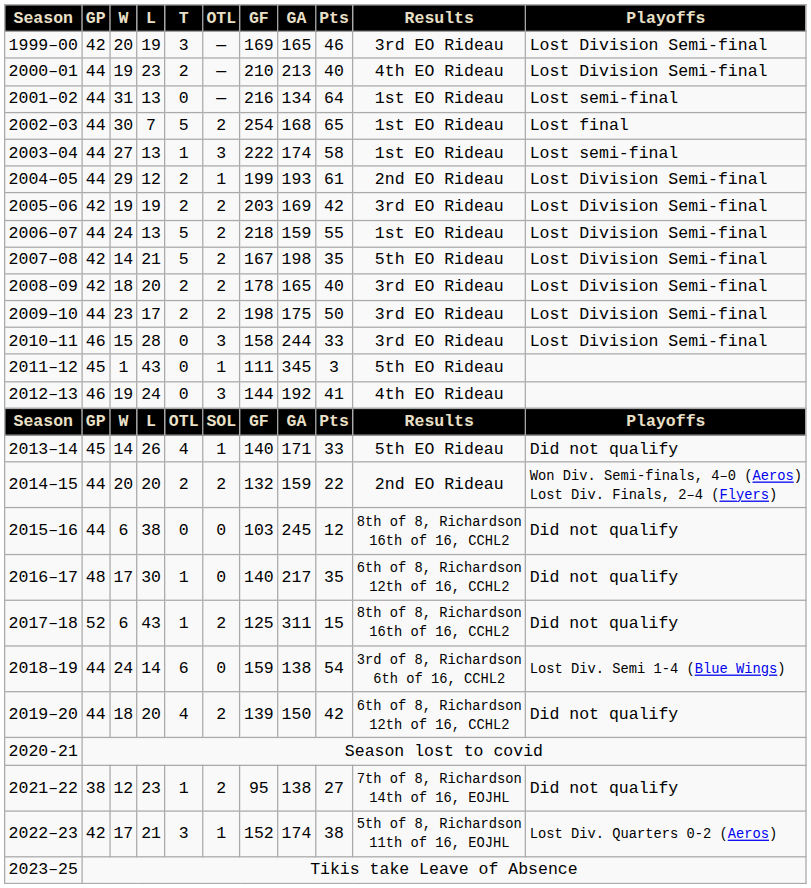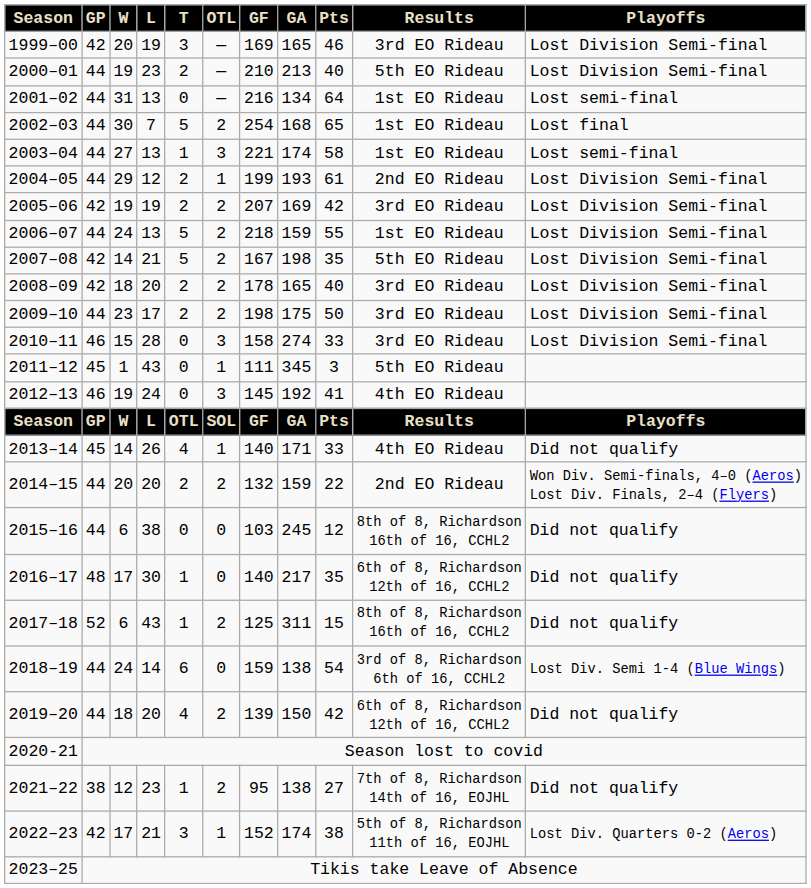(439, 72) 4th EO Rideau -> (439, 72) 5th EO Rideau
(259, 153) 222 -> (259, 153) 221
(259, 206) 203 -> (259, 206) 207
(296, 341) 244 -> (296, 341) 274
(259, 395) 144 -> (259, 395) 145
(439, 449) 5th EO Rideau -> (439, 449) 4th EO Rideau
